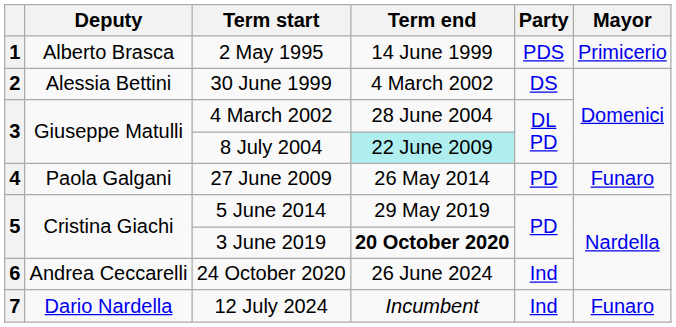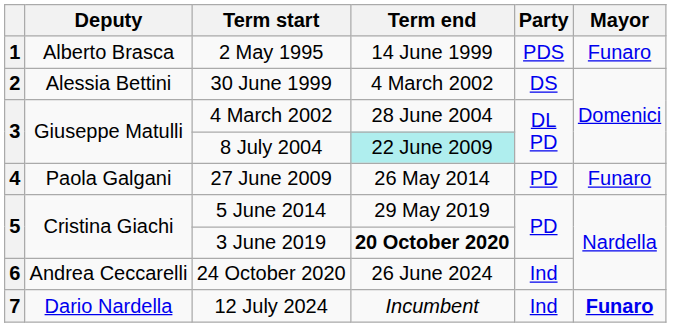(622, 52) Primicerio -> (620, 52) Funaro
(622, 305) normal -> (620, 305) bold
